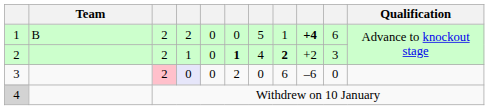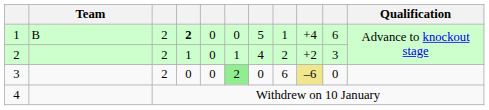(188, 34) normal -> (188, 34) bold
(310, 34) bold -> (310, 34) normal
(237, 54) bold -> (237, 54) normal
(285, 54) bold -> (285, 54) normal
(164, 74) pink background -> (164, 74) no background
(188, 74) lavender background -> (188, 74) no background
(237, 74) no background -> (237, 74) lightgreen background
(310, 74) no background -> (310, 74) khaki background
(16, 94) lightgrey background -> (16, 94) no background
